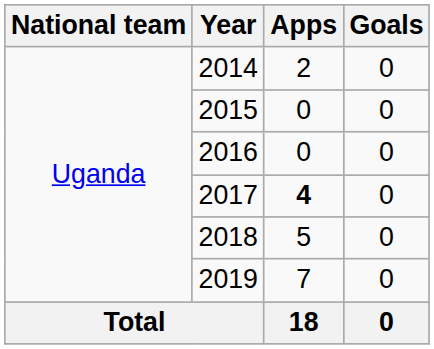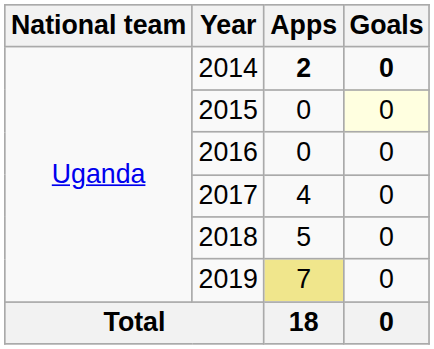(304, 68) normal -> (304, 68) bold
(387, 68) normal -> (387, 68) bold
(387, 110) no background -> (387, 110) lightyellow background
(304, 195) bold -> (304, 195) normal
(304, 279) no background -> (304, 279) khaki background
